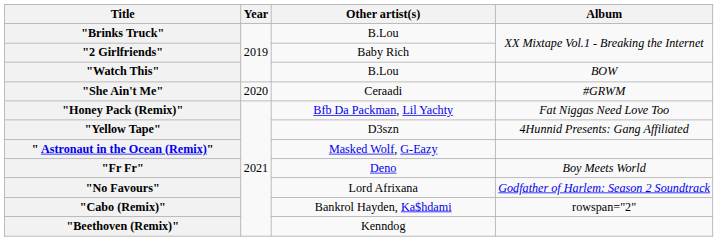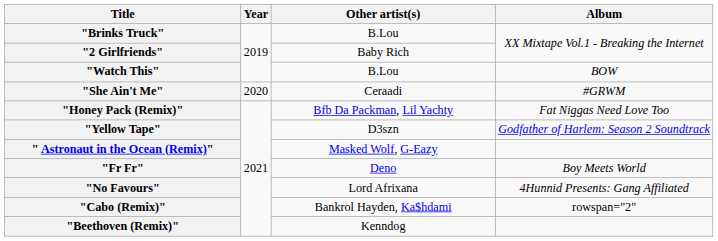(604, 129) 4Hunnid Presents: Gang Affiliated -> (604, 129) Godfather of Harlem: Season 2 Soundtrack
(604, 187) Godfather of Harlem: Season 2 Soundtrack -> (604, 187) 4Hunnid Presents: Gang Affiliated
